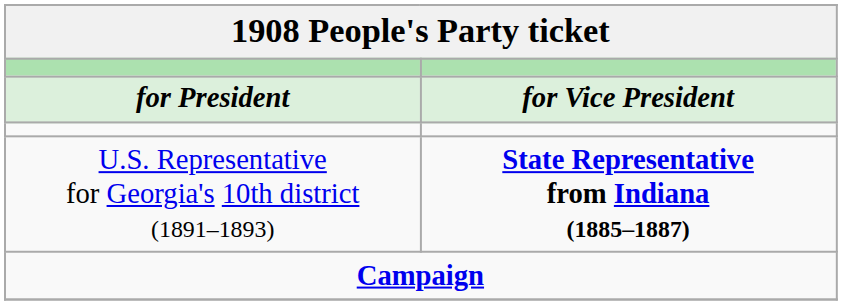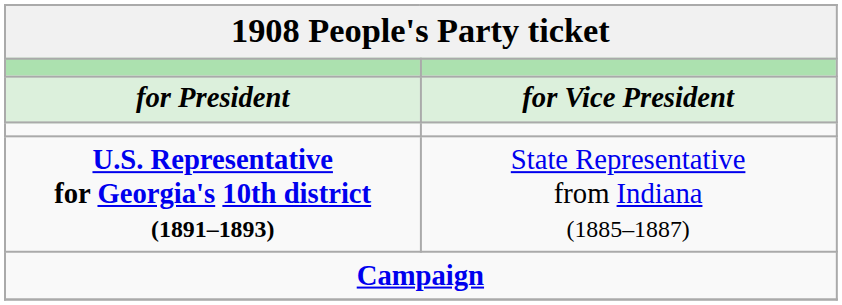(213, 193) normal -> (213, 193) bold
(628, 193) bold -> (628, 193) normal
